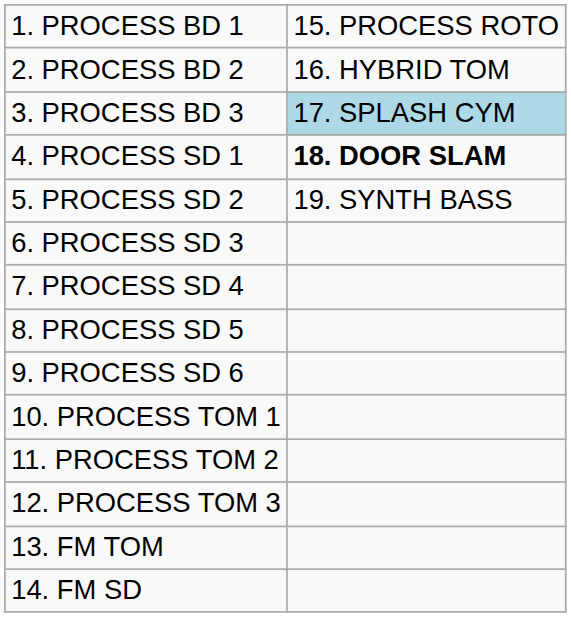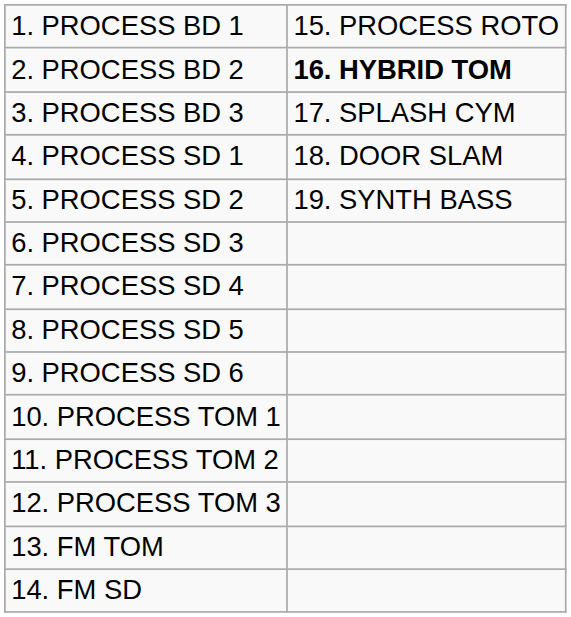(402, 69) normal -> (403, 69) bold
(404, 112) lightblue background -> (404, 112) no background
(400, 156) bold -> (398, 156) normal
